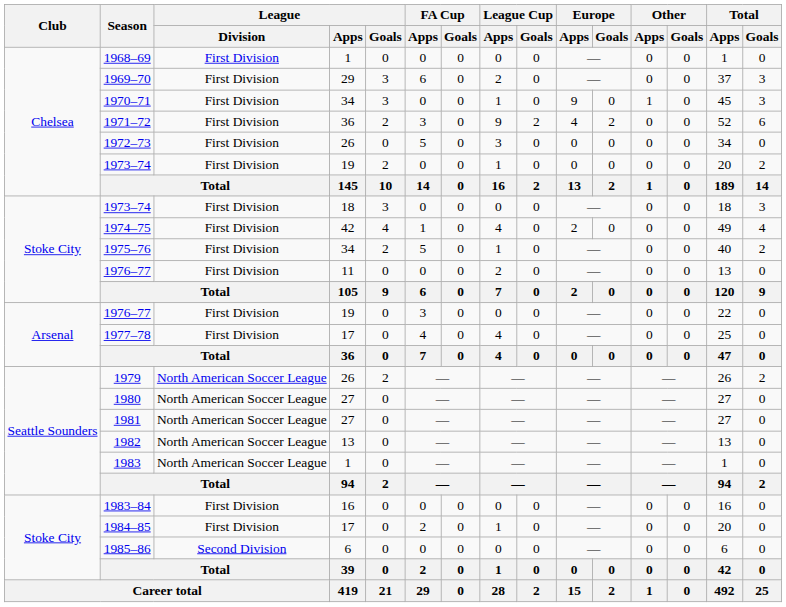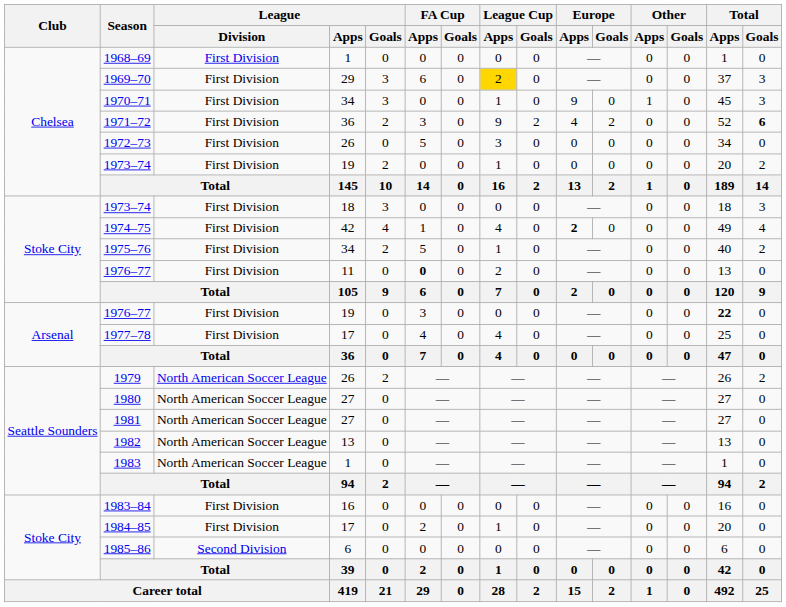(498, 79) no background -> (498, 79) gold background
(762, 121) normal -> (762, 121) bold
(574, 228) normal -> (574, 228) bold
(423, 270) normal -> (423, 270) bold
(724, 313) normal -> (724, 313) bold
